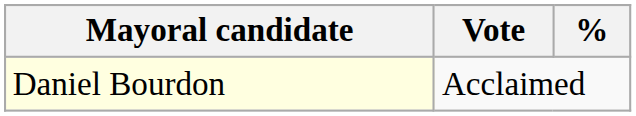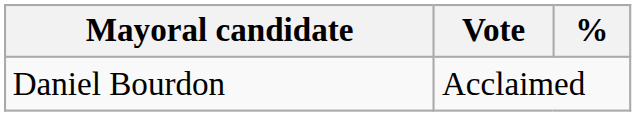(119, 83) lightyellow background -> (119, 83) no background
